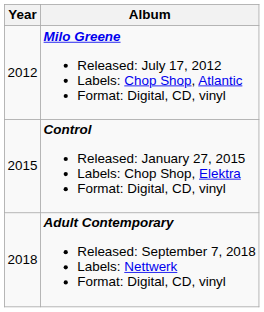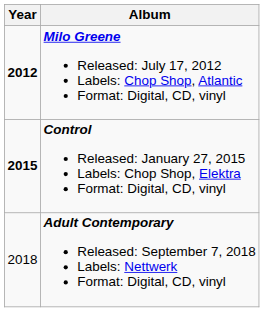(22, 72) normal -> (22, 72) bold
(22, 166) normal -> (22, 166) bold
